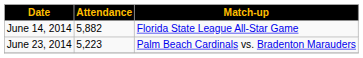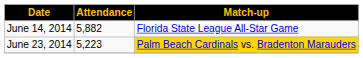(246, 45) no background -> (246, 45) gold background
